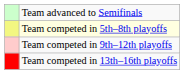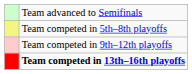(94, 28) lightyellow background -> (94, 28) no background
(99, 61) normal -> (103, 61) bold
